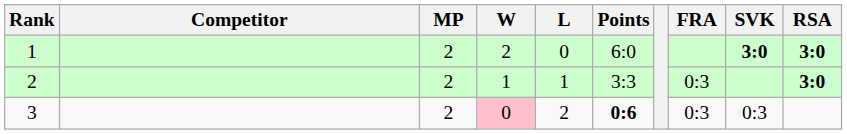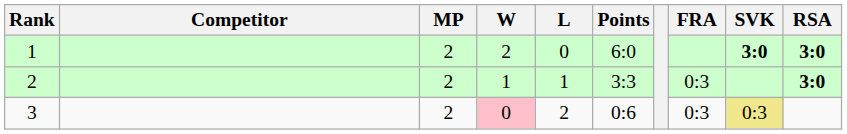(623, 112) bold -> (623, 112) normal
(755, 112) no background -> (755, 112) khaki background
